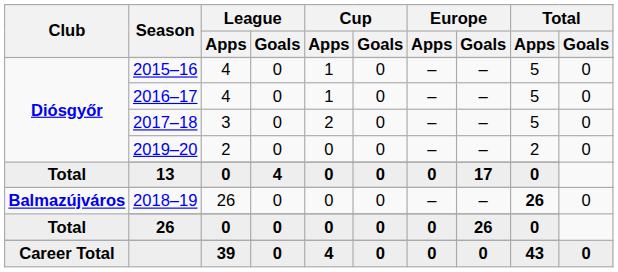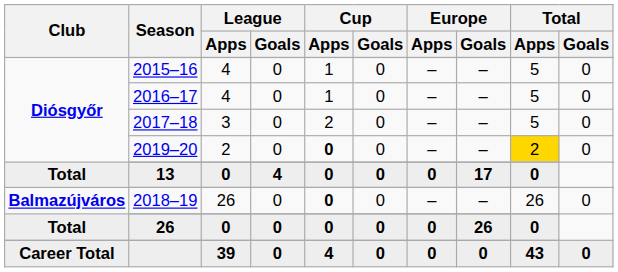(329, 149) normal -> (329, 149) bold
(535, 149) no background -> (535, 149) gold background
(329, 201) normal -> (329, 201) bold
(535, 201) bold -> (535, 201) normal
